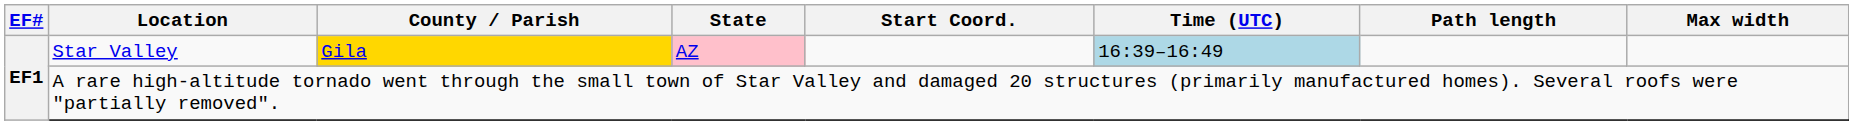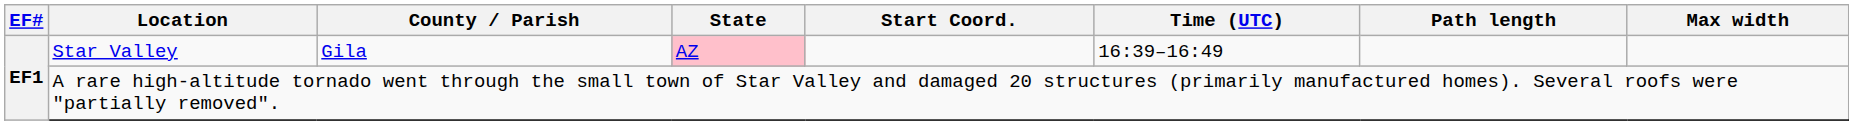(344, 51) gold background -> (344, 51) no background
(1161, 51) lightblue background -> (1161, 51) no background
